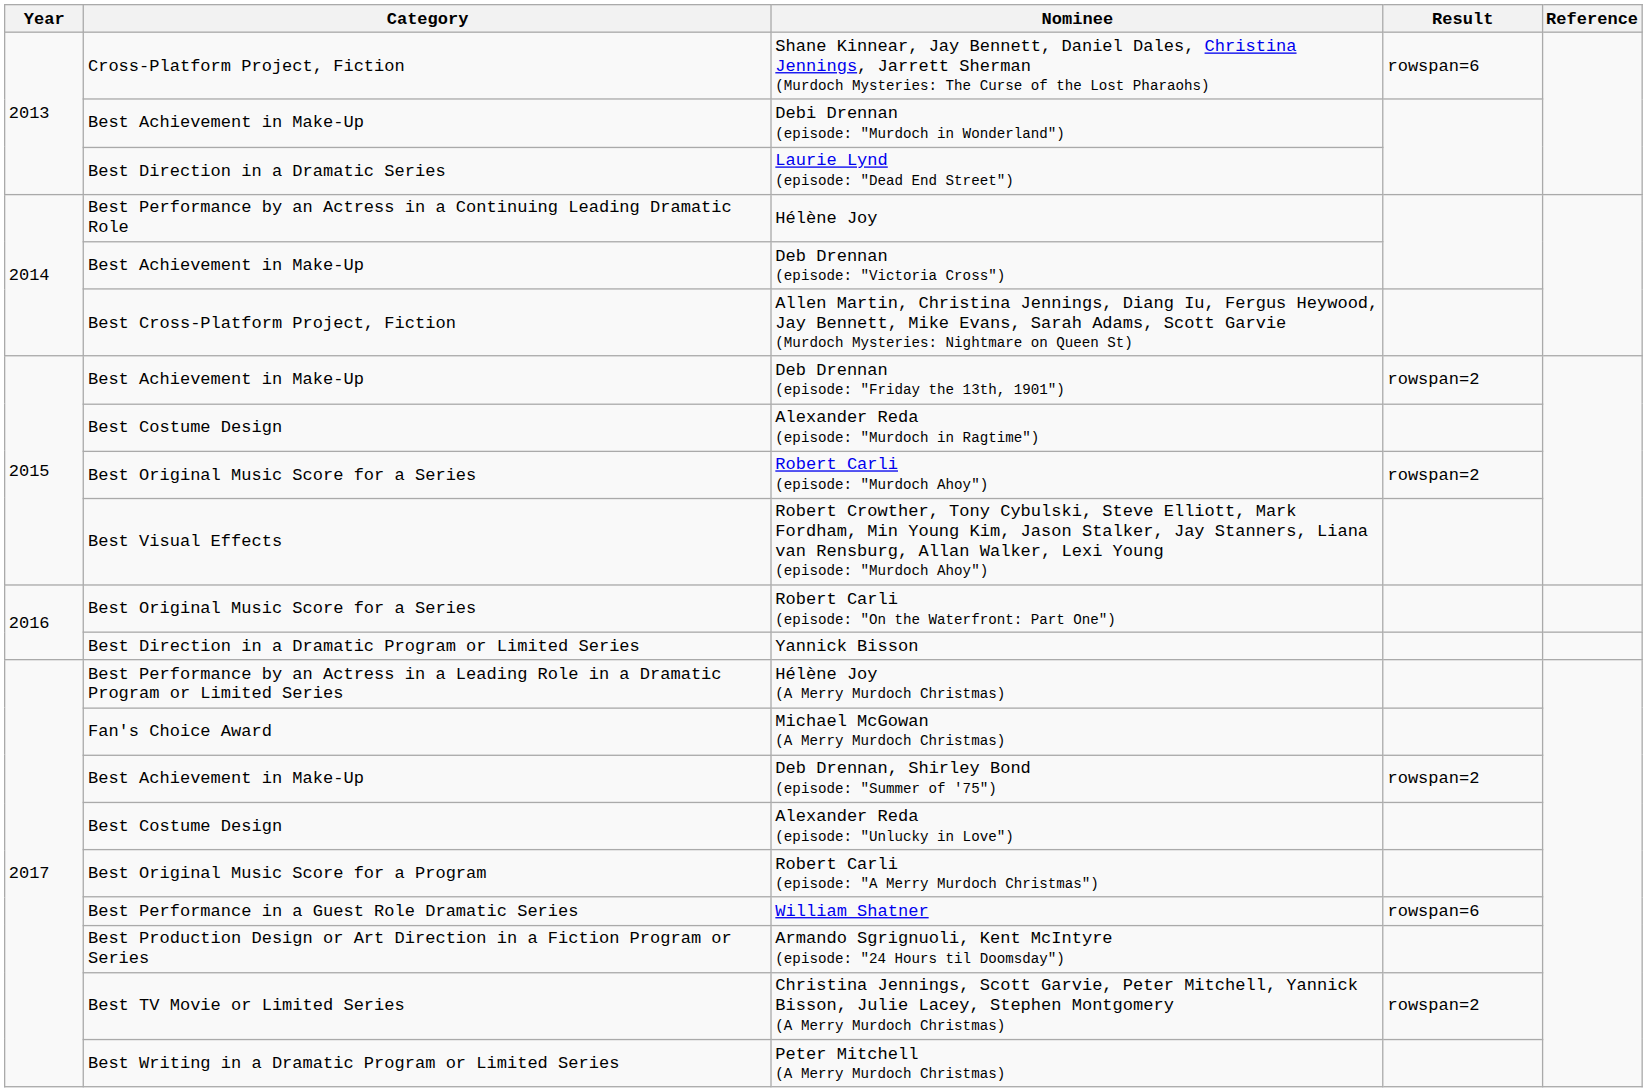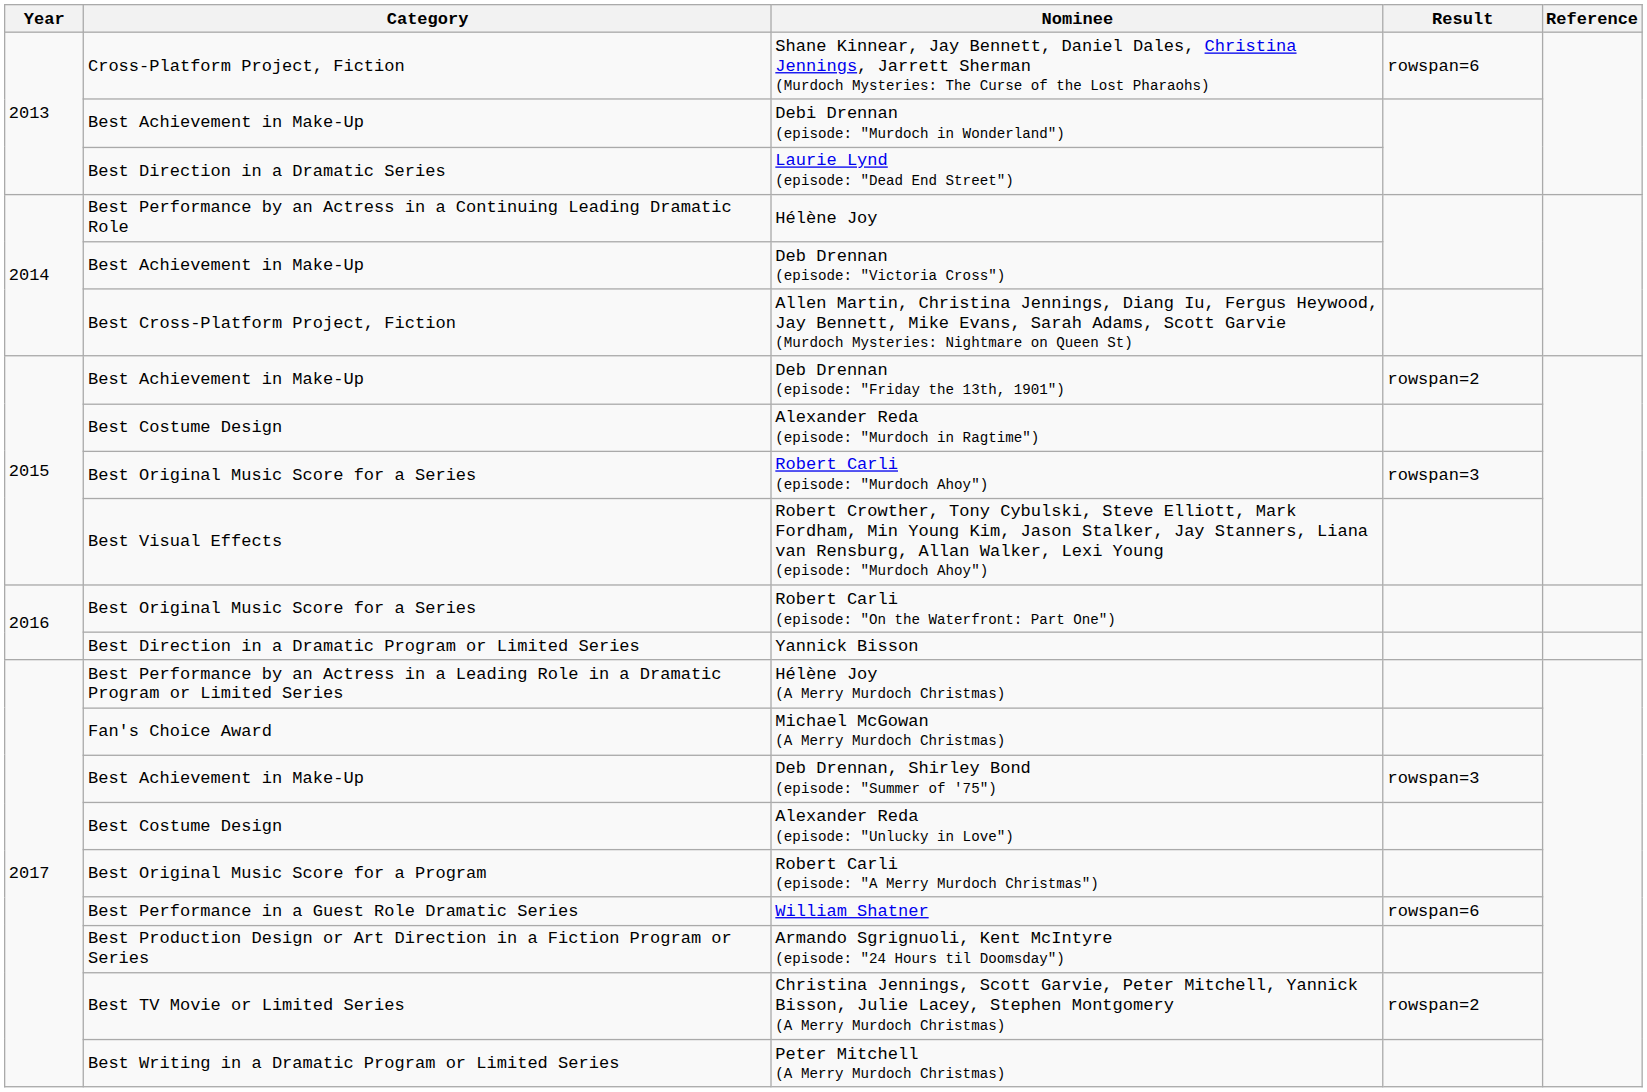(1433, 475) rowspan=2 -> (1433, 475) rowspan=3
(1433, 779) rowspan=2 -> (1433, 779) rowspan=3
